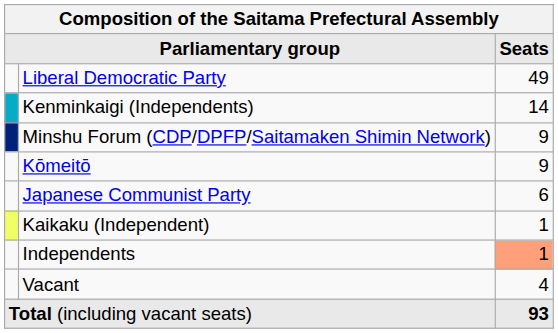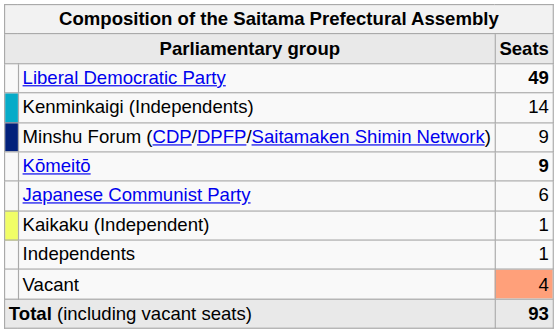(539, 78) normal -> (539, 78) bold
(544, 166) normal -> (544, 166) bold
(544, 254) lightsalmon background -> (544, 254) no background
(544, 284) no background -> (544, 284) lightsalmon background
